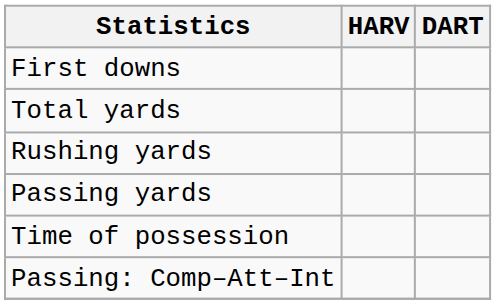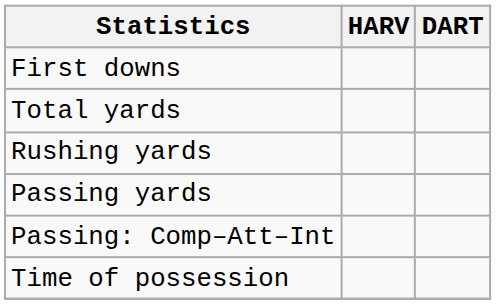rows swapped: (173, 278) <-> (150, 236)
